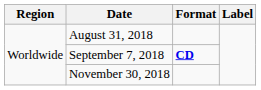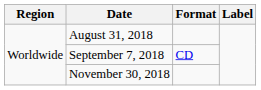(185, 54) bold -> (184, 54) normal
